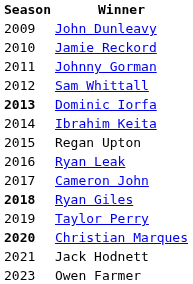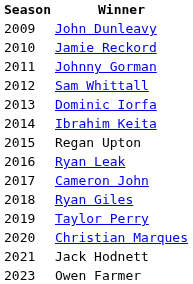(20, 104) bold -> (20, 104) normal
(20, 200) bold -> (20, 200) normal
(20, 238) bold -> (20, 238) normal
